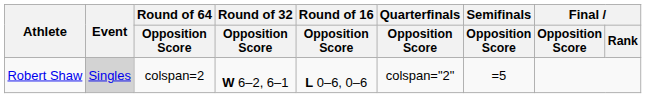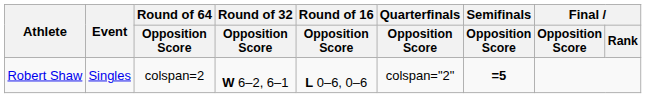(110, 76) lightgrey background -> (110, 76) no background
(499, 76) normal -> (499, 76) bold
